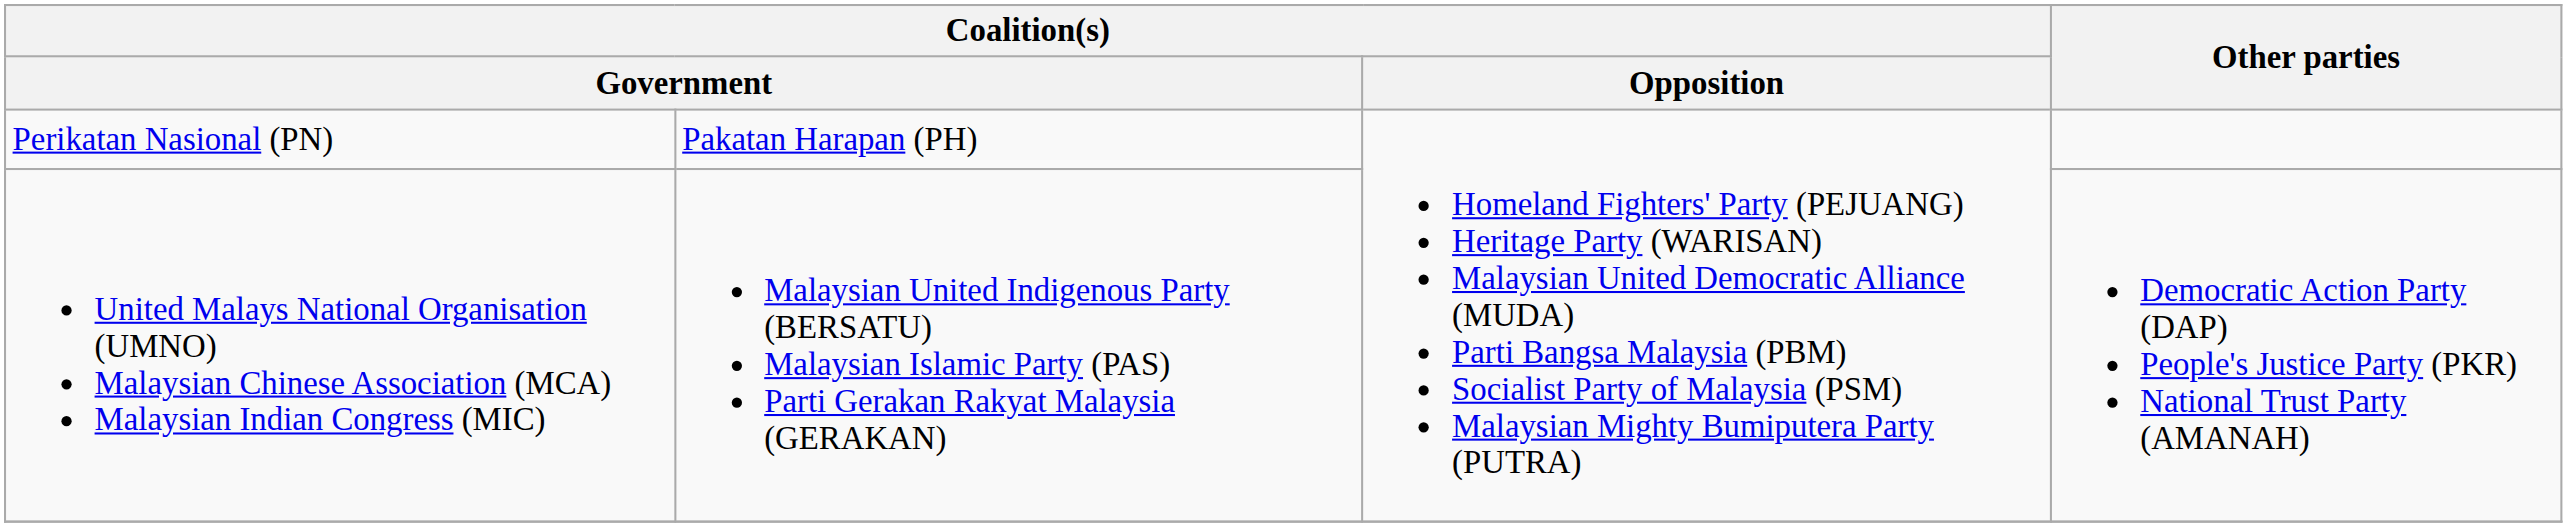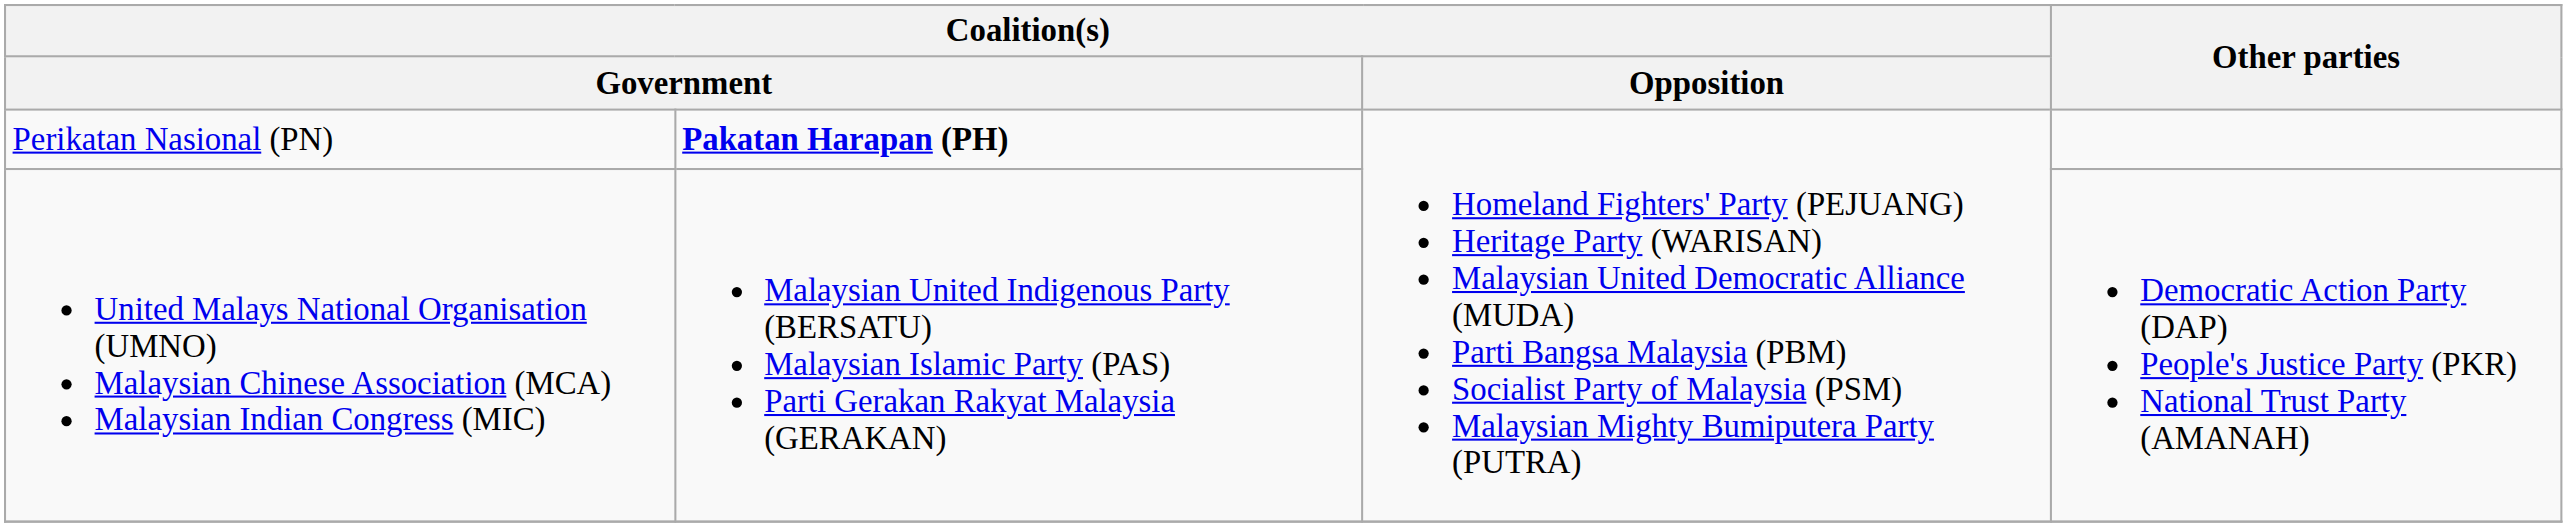(830, 138) normal -> (845, 138) bold
